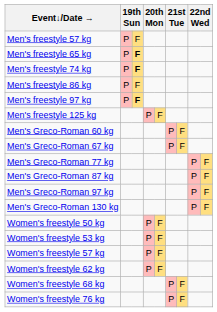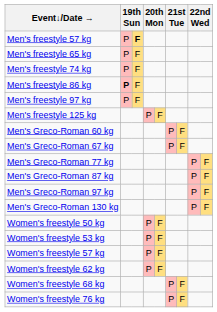(138, 38) normal -> (138, 38) bold
(138, 54) bold -> (138, 54) normal
(138, 69) bold -> (138, 69) normal
(126, 85) normal -> (126, 85) bold
(138, 100) bold -> (138, 100) normal
